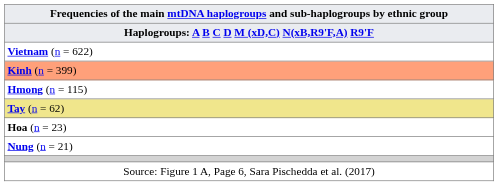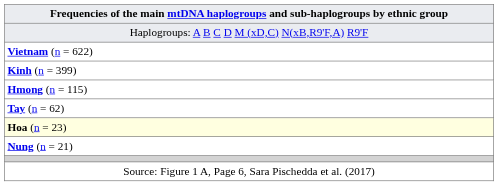(249, 32) bold -> (249, 32) normal
(42, 70) lightsalmon background -> (42, 70) no background
(36, 108) khaki background -> (36, 108) no background
(37, 127) no background -> (37, 127) lightyellow background
